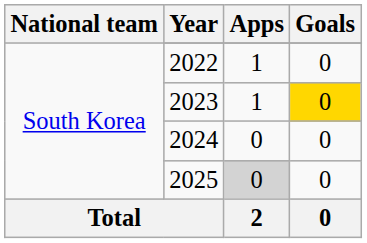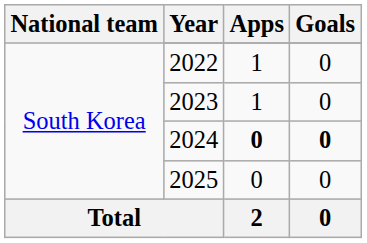(325, 101) gold background -> (325, 101) no background
(257, 140) normal -> (257, 140) bold
(325, 140) normal -> (325, 140) bold
(257, 179) lightgrey background -> (257, 179) no background
